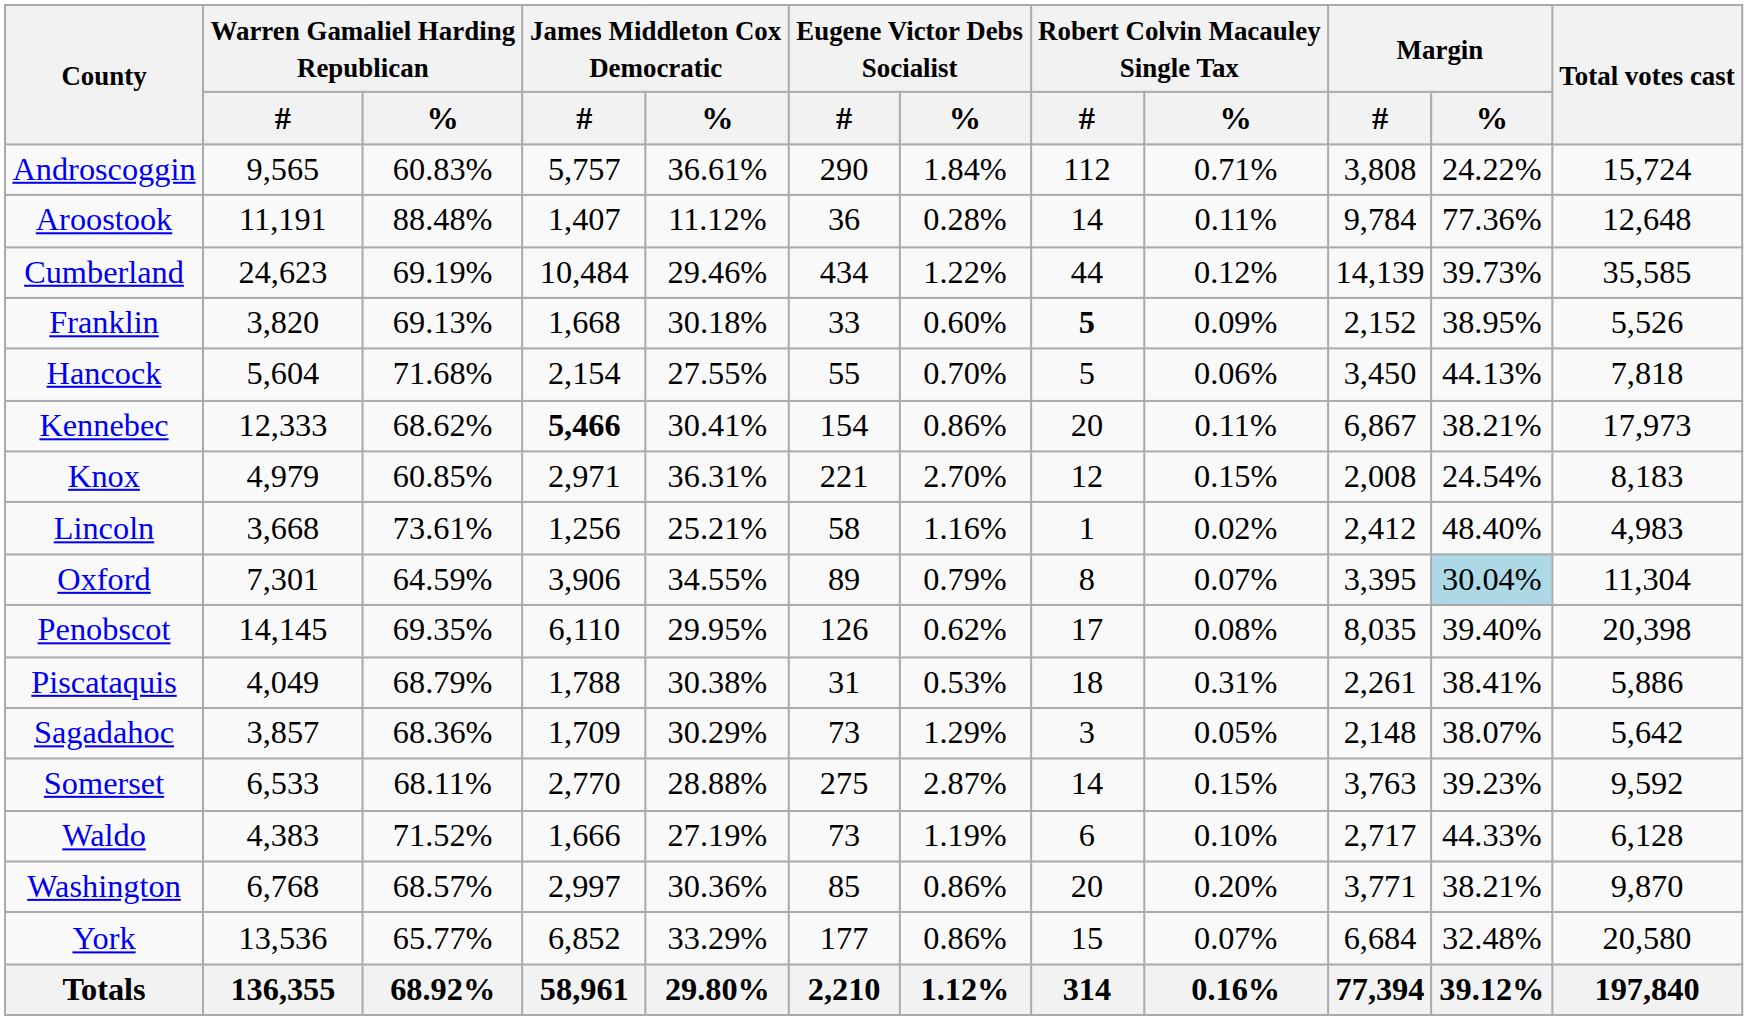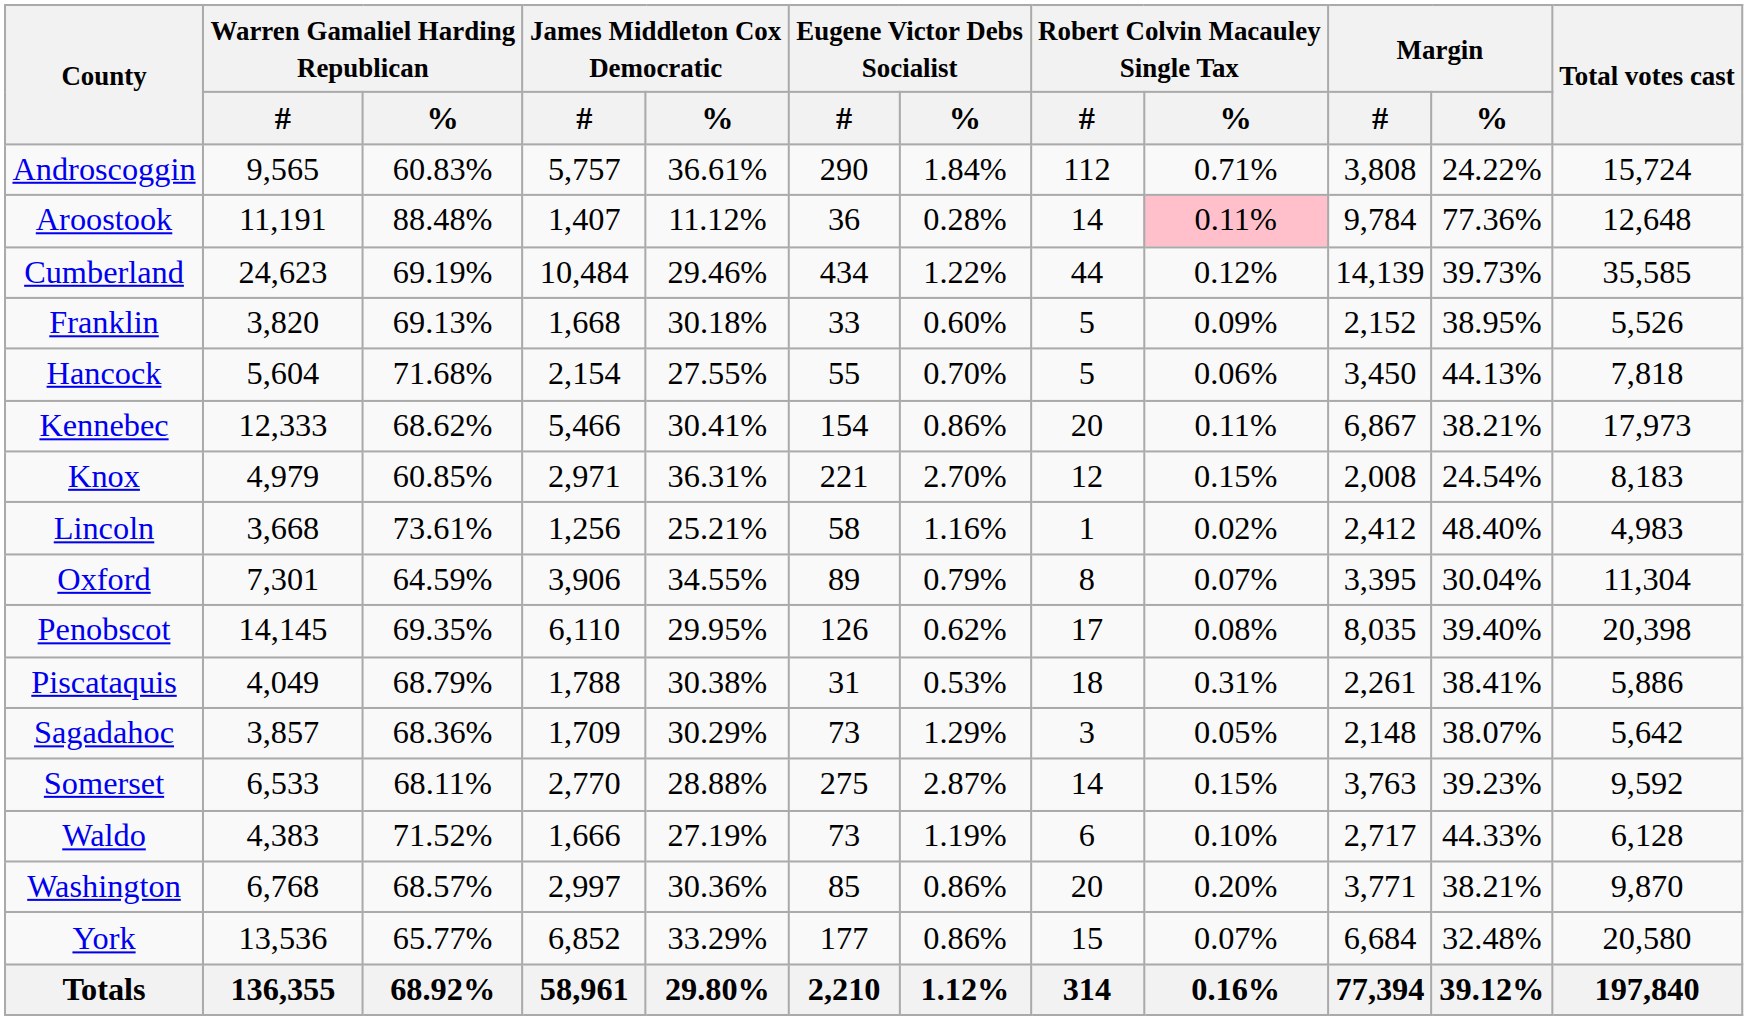(1236, 220) no background -> (1236, 220) pink background
(1087, 322) bold -> (1087, 322) normal
(584, 425) bold -> (584, 425) normal
(1492, 579) lightblue background -> (1492, 579) no background
